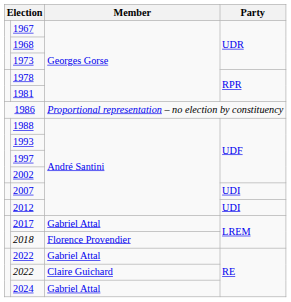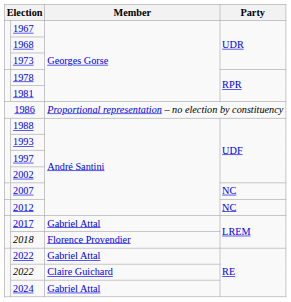(231, 191) UDI -> (229, 191) NC
(231, 207) UDI -> (229, 207) NC
